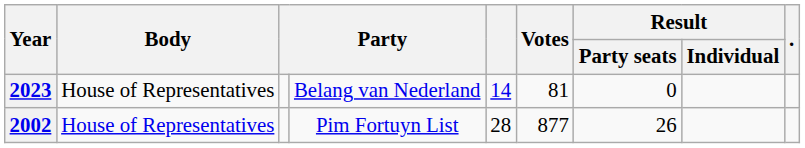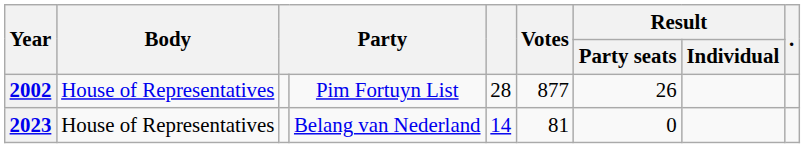rows swapped: (30, 125) <-> (30, 90)
